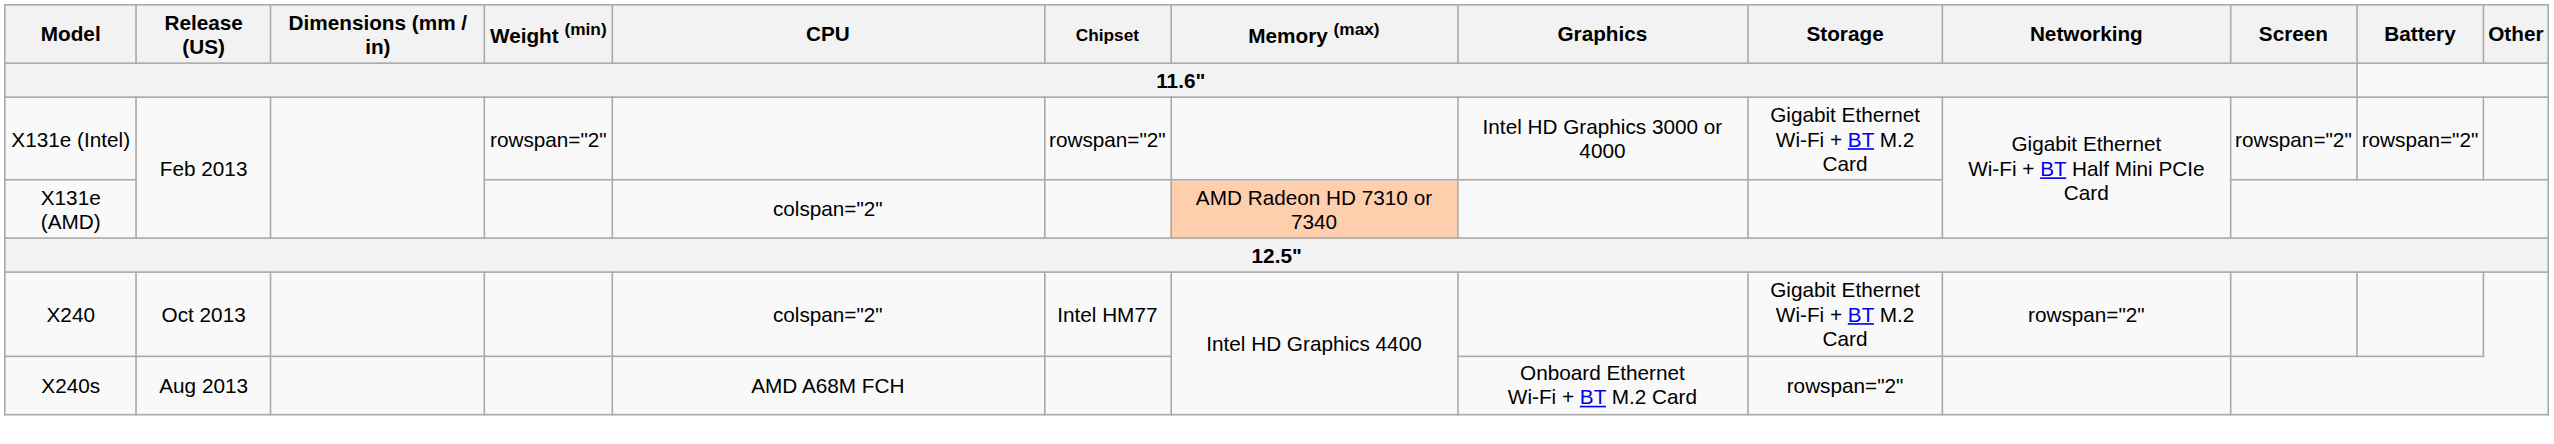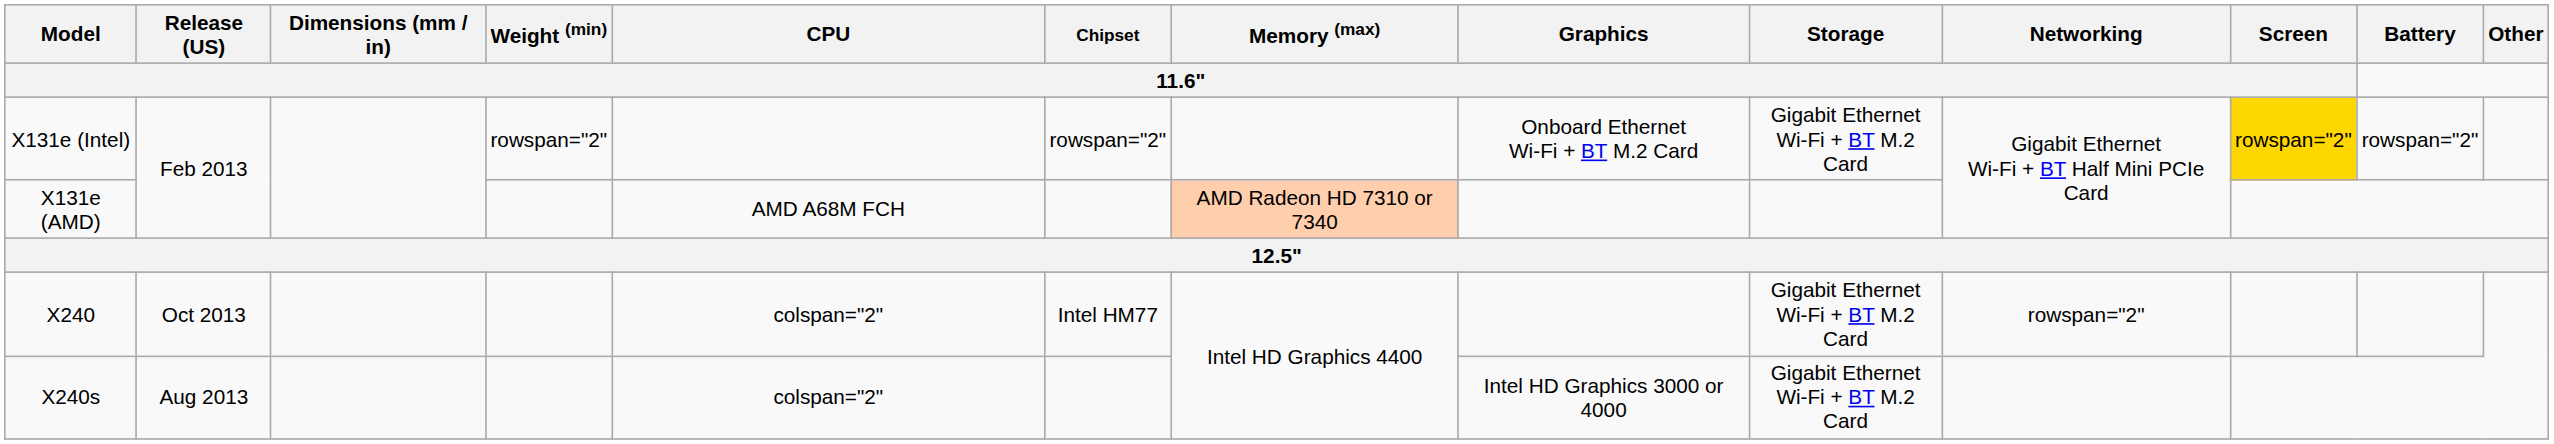(1602, 139) Intel HD Graphics 3000 or 4000 -> (1604, 139) Onboard Ethernet Wi-Fi + BT M.2 Card
(2293, 139) no background -> (2293, 139) gold background
(828, 209) colspan="2" -> (828, 209) AMD A68M FCH
(828, 385) AMD A68M FCH -> (828, 397) colspan="2"
(1602, 385) Onboard Ethernet Wi-Fi + BT M.2 Card -> (1604, 397) Intel HD Graphics 3000 or 4000
(1845, 385) rowspan="2" -> (1846, 397) Gigabit Ethernet Wi-Fi + BT M.2 Card
